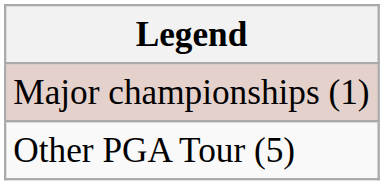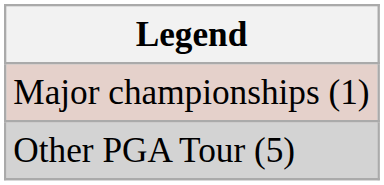(154, 150) no background -> (154, 150) lightgrey background
